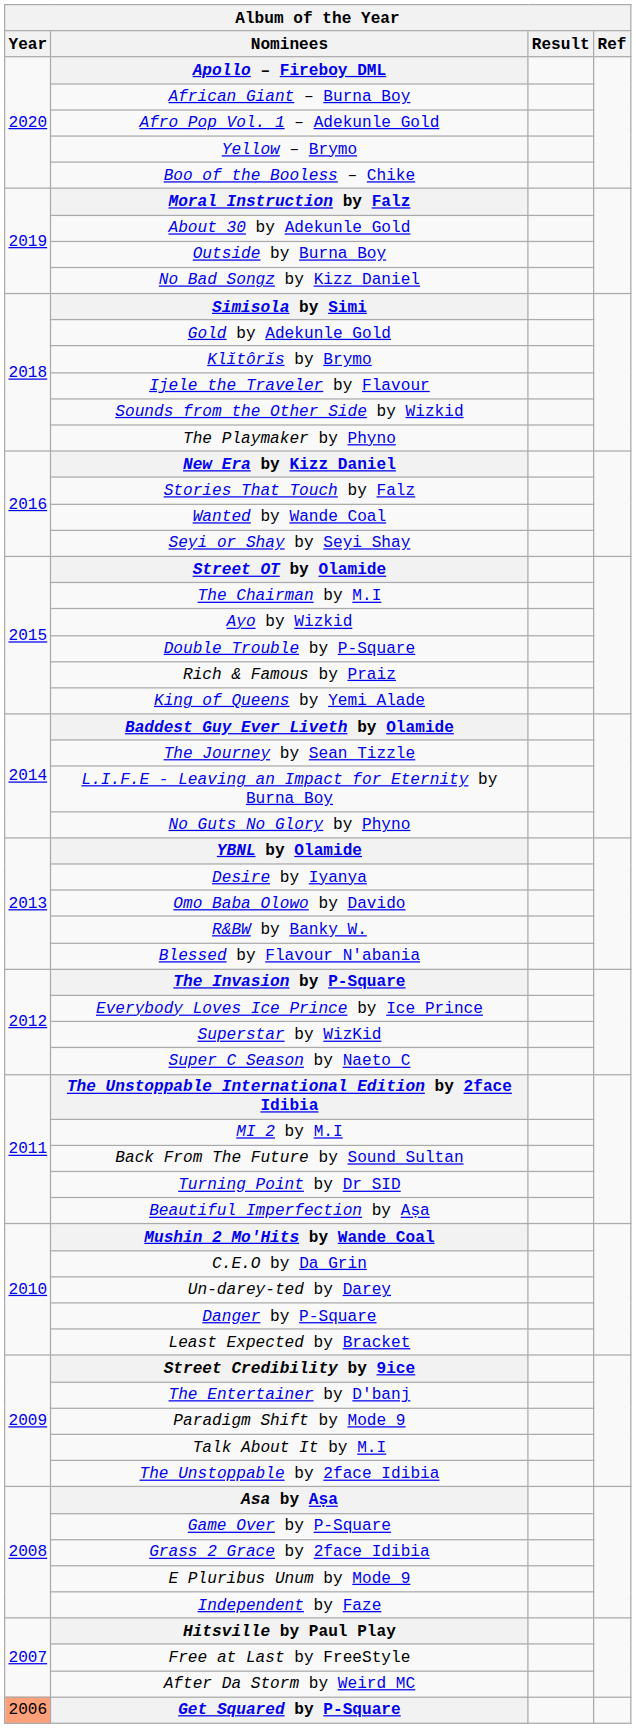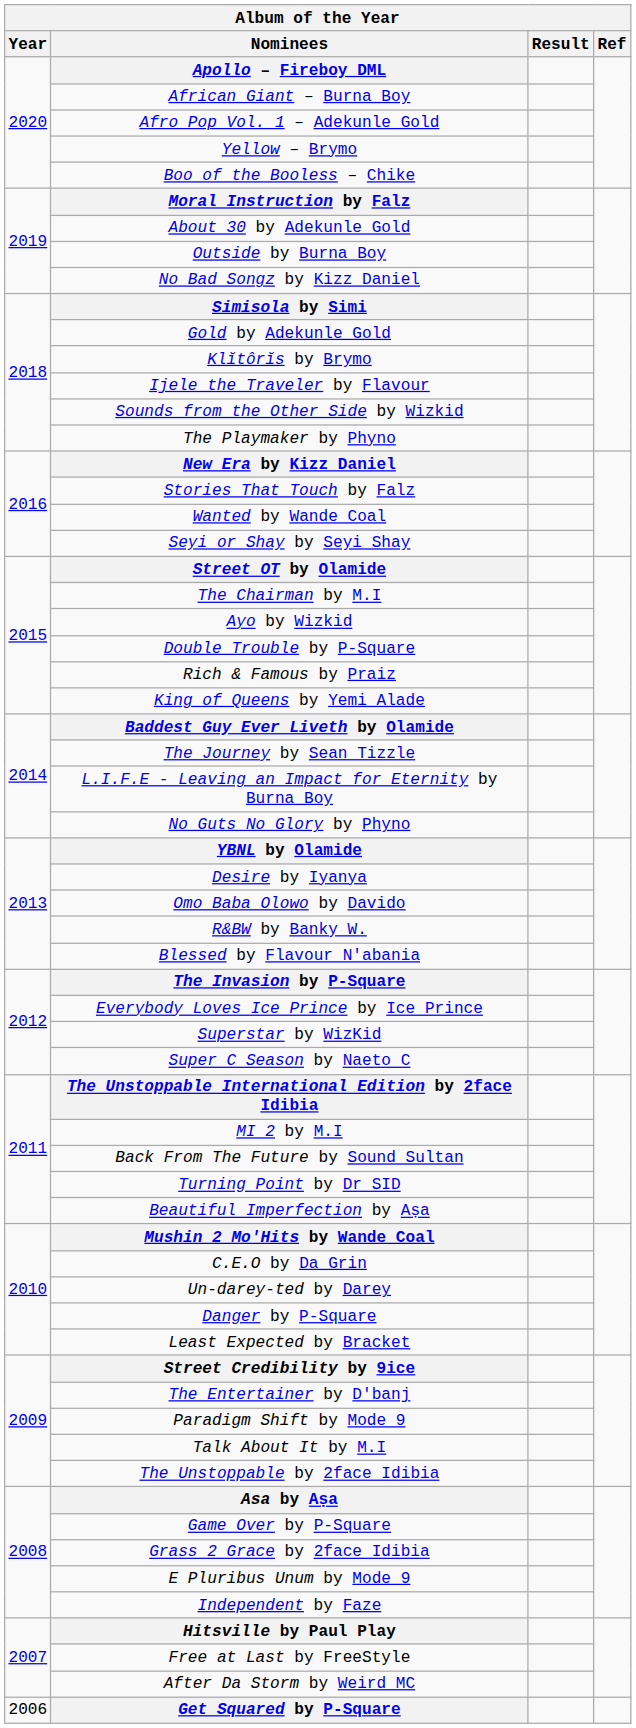(28, 1710) lightsalmon background -> (28, 1710) no background
